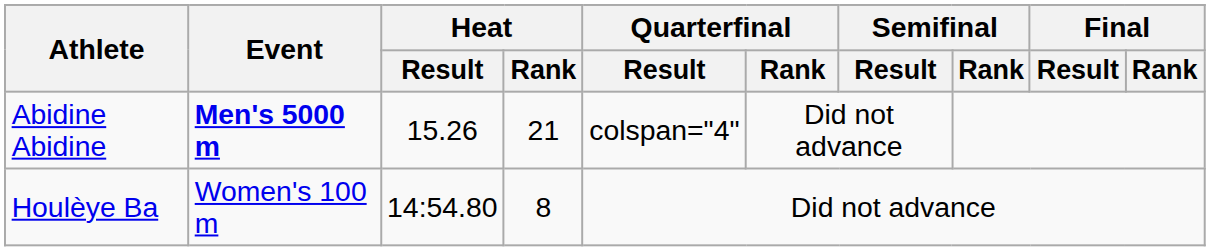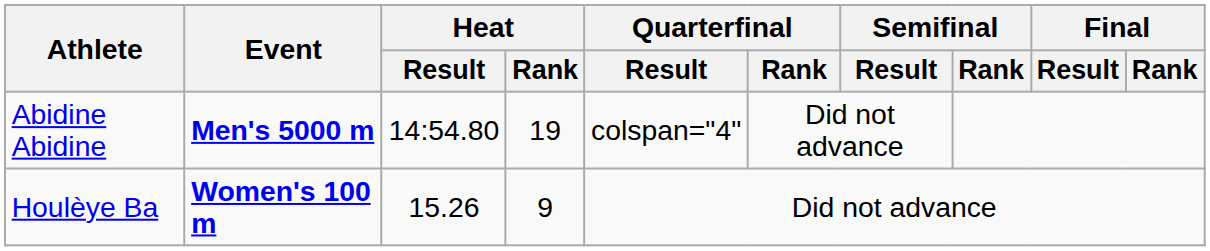(442, 131) 15.26 -> (444, 131) 14:54.80
(543, 131) 21 -> (545, 131) 19
(281, 207) normal -> (281, 207) bold
(442, 207) 14:54.80 -> (444, 207) 15.26
(543, 207) 8 -> (545, 207) 9
